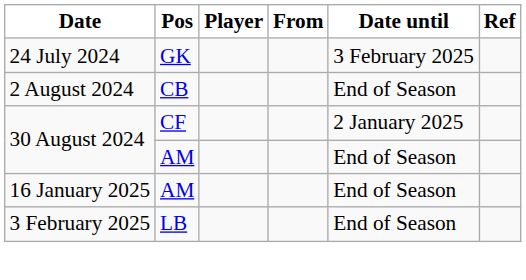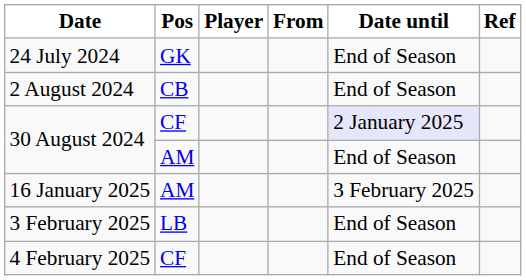(404, 55) 3 February 2025 -> (395, 55) End of Season
(398, 122) no background -> (398, 122) lavender background
(395, 190) End of Season -> (404, 190) 3 February 2025
+ row: (80, 257)
